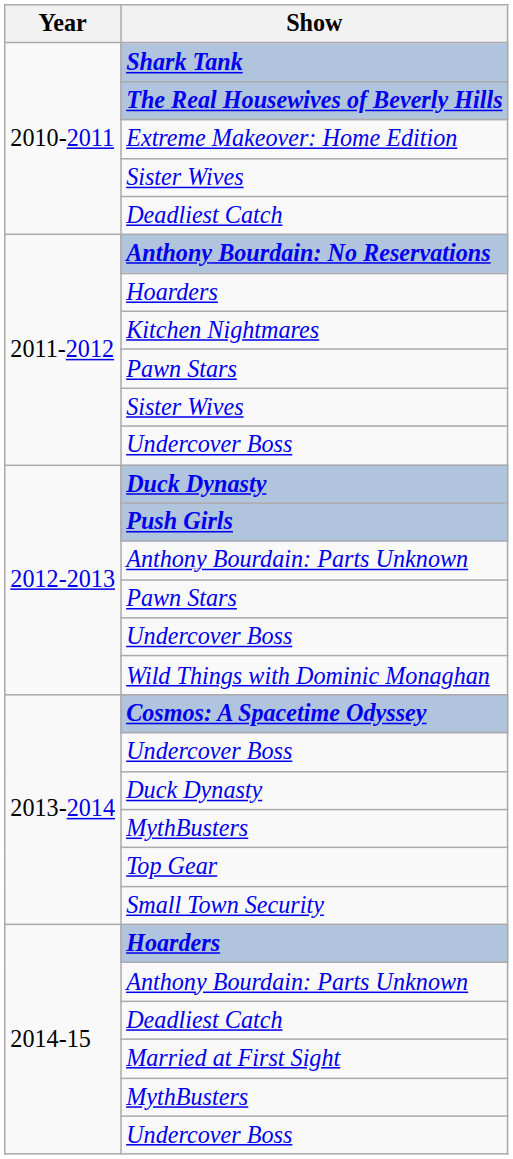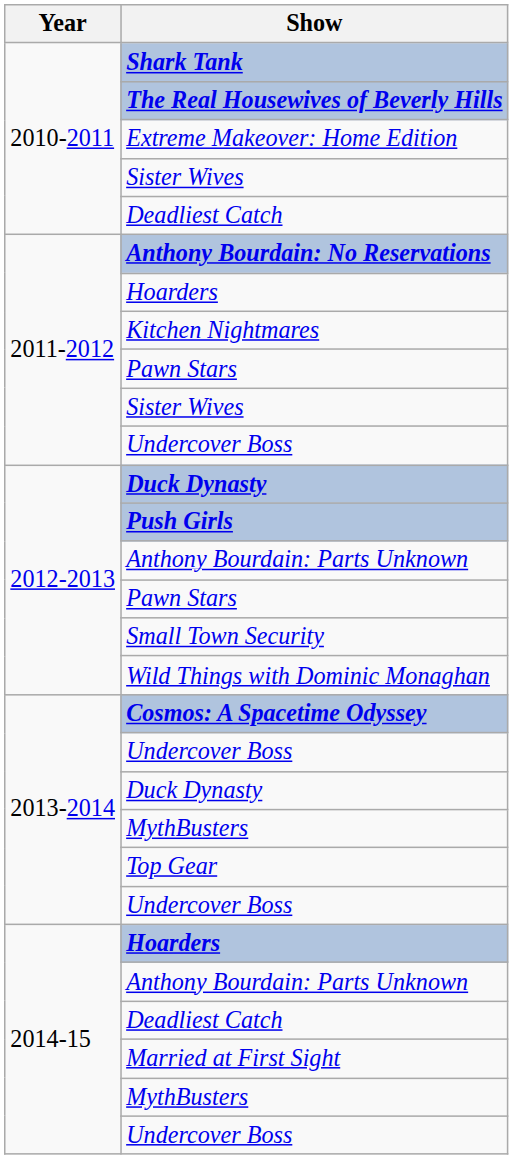(209, 636) Undercover Boss -> (225, 636) Small Town Security
(225, 904) Small Town Security -> (209, 904) Undercover Boss
